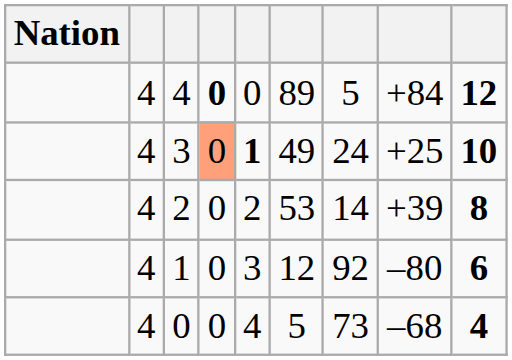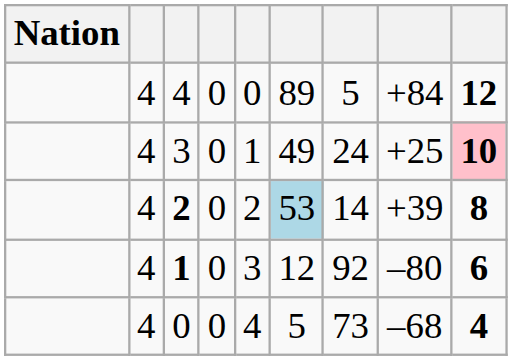(217, 92) bold -> (217, 92) normal
(217, 150) lightsalmon background -> (217, 150) no background
(252, 150) bold -> (252, 150) normal
(479, 150) no background -> (479, 150) pink background
(181, 208) normal -> (181, 208) bold
(297, 208) no background -> (297, 208) lightblue background
(181, 267) normal -> (181, 267) bold
